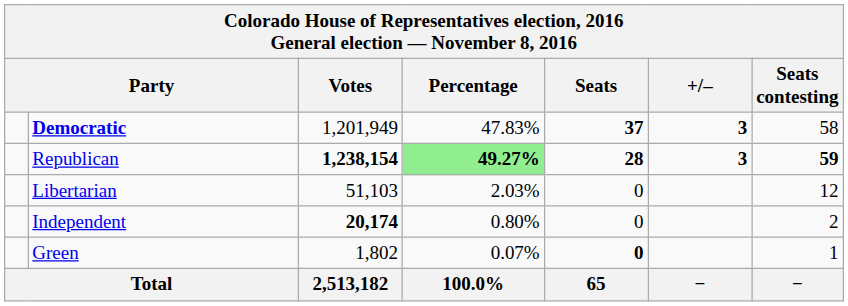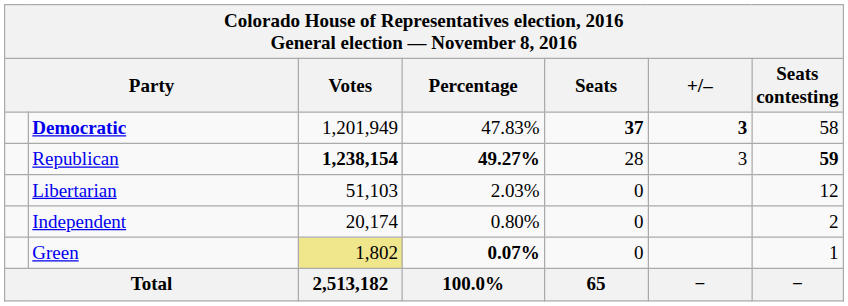(509, 159) lightgreen background -> (509, 159) no background
(634, 159) bold -> (634, 159) normal
(743, 159) bold -> (743, 159) normal
(372, 221) bold -> (372, 221) normal
(377, 253) no background -> (377, 253) khaki background
(515, 253) normal -> (514, 253) bold
(639, 253) bold -> (639, 253) normal
